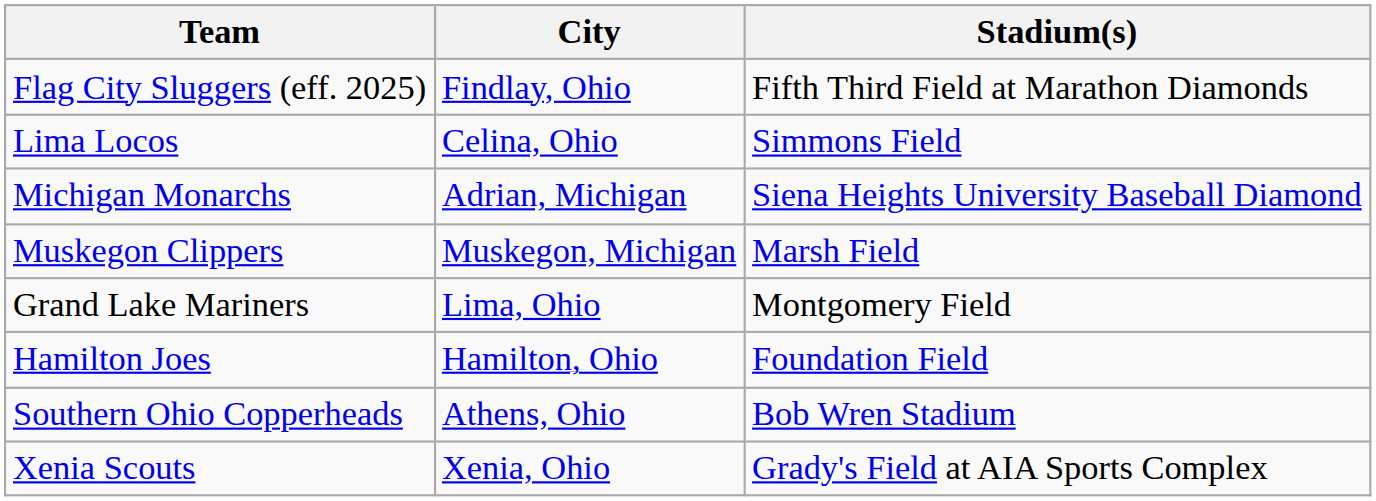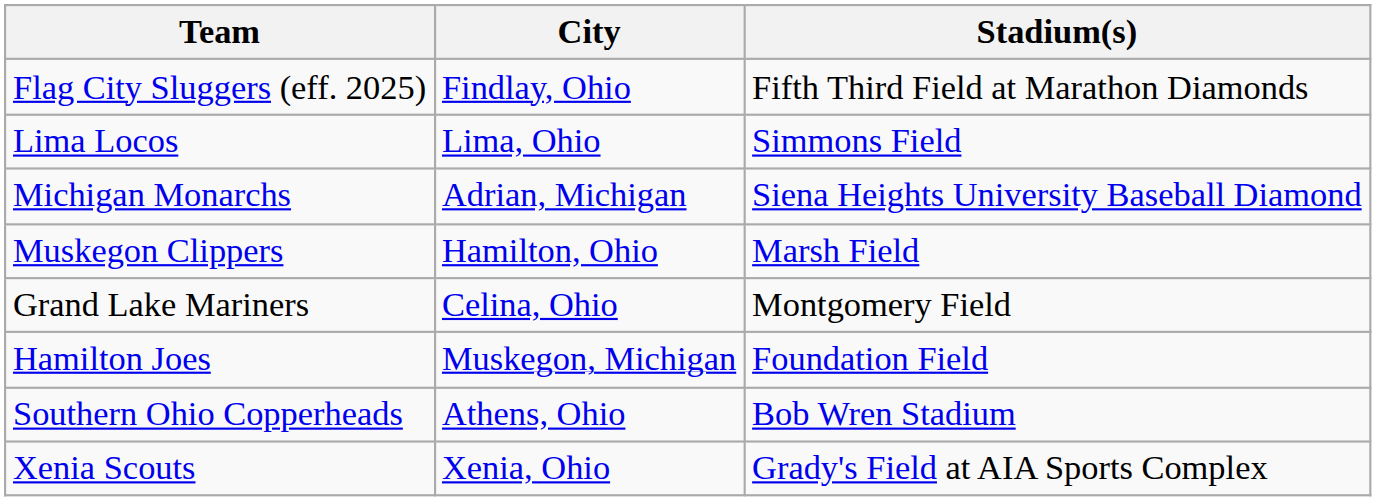(530, 140) Celina, Ohio -> (521, 140) Lima, Ohio
(589, 250) Muskegon, Michigan -> (550, 250) Hamilton, Ohio
(521, 304) Lima, Ohio -> (530, 304) Celina, Ohio
(550, 359) Hamilton, Ohio -> (589, 359) Muskegon, Michigan
